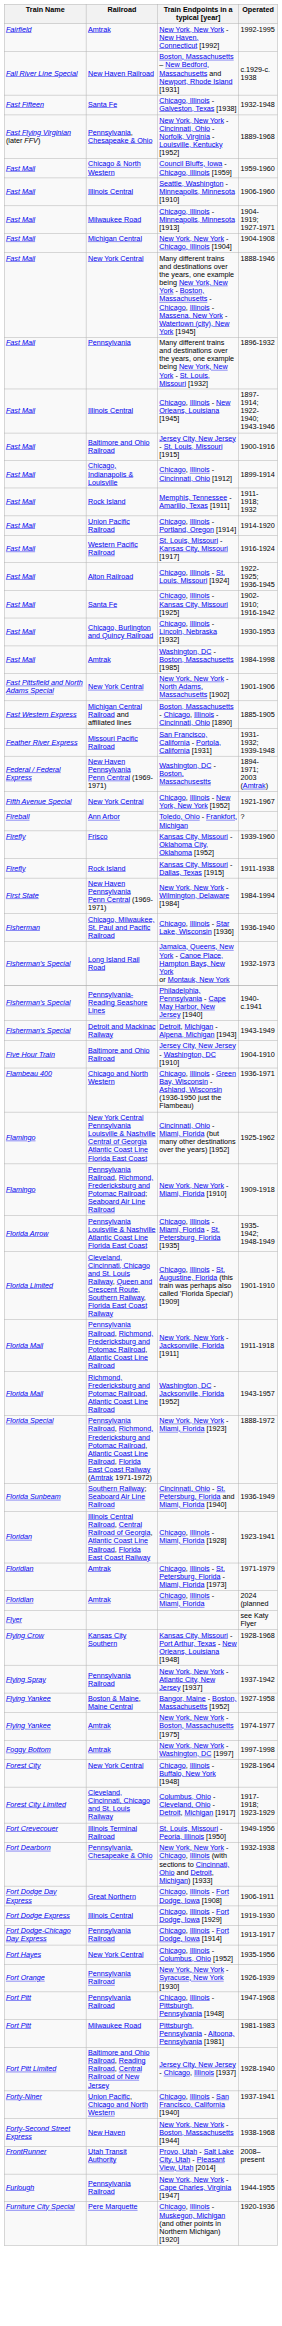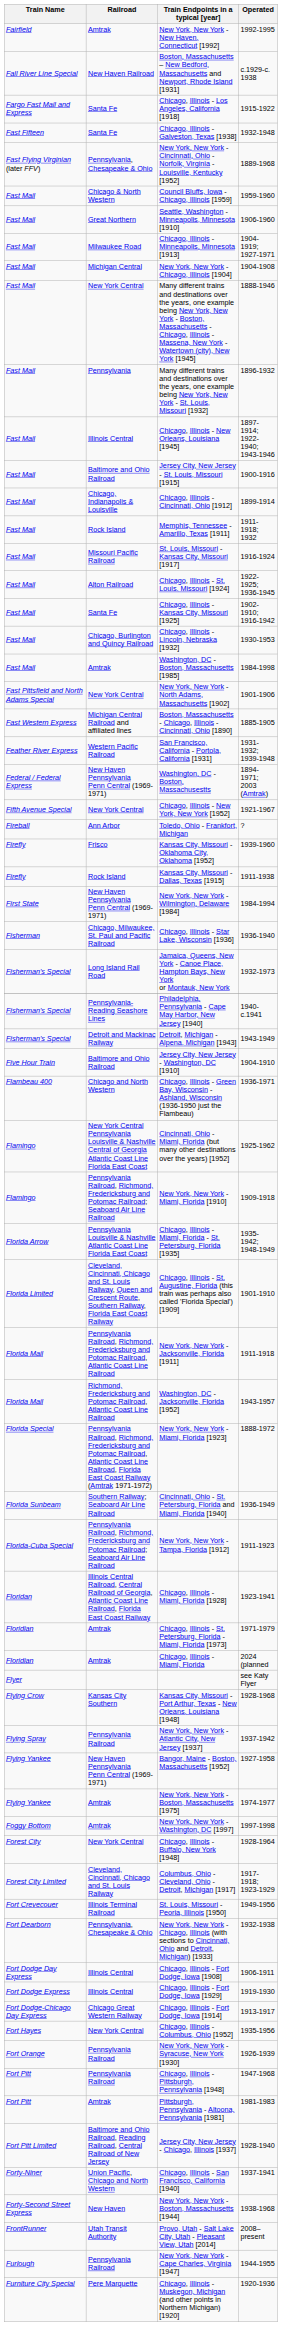+ row: (193, 109)
(111, 192) Illinois Central -> (112, 219) Great Northern
- row: (198, 525)
(113, 549) Western Pacific Railroad -> (113, 557) Missouri Pacific Railroad
(113, 742) Missouri Pacific Railroad -> (113, 750) Western Pacific Railroad
+ row: (194, 1545)
(114, 1702) Boston & Maine, Maine Central -> (120, 1771) New Haven Pennsylvania Penn Central (1969-1971)
(112, 1896) Great Northern -> (111, 1972) Illinois Central
(109, 1935) Pennsylvania Railroad -> (115, 2011) Chicago Great Western Railway
(115, 2025) Milwaukee Road -> (99, 2101) Amtrak
